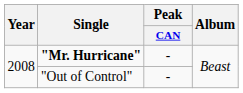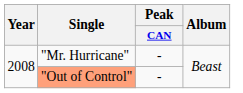(91, 55) bold -> (85, 55) normal
(87, 77) no background -> (87, 77) lightsalmon background
